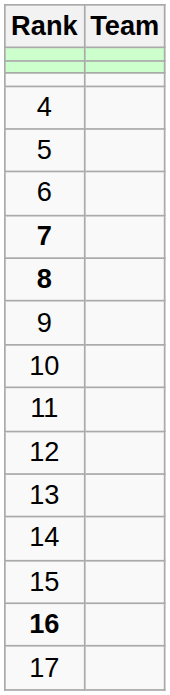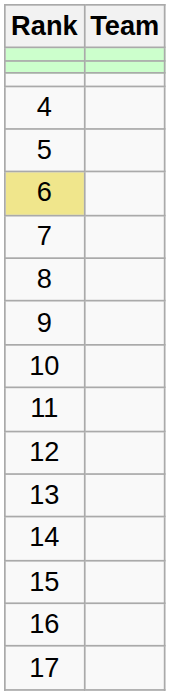(44, 193) no background -> (44, 193) khaki background
(44, 236) bold -> (44, 236) normal
(44, 279) bold -> (44, 279) normal
(44, 624) bold -> (44, 624) normal
